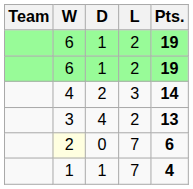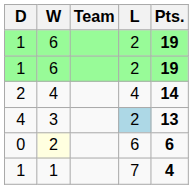columns swapped: (29, 17) <-> (102, 17)
(135, 94) 3 -> (135, 94) 4
(135, 119) no background -> (135, 119) lightblue background
(135, 145) 7 -> (135, 145) 6
